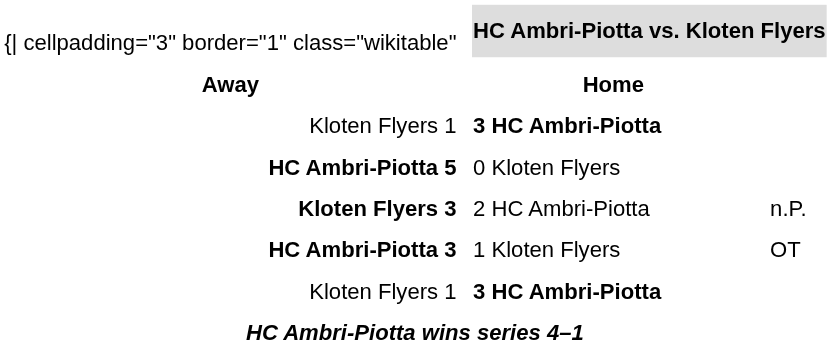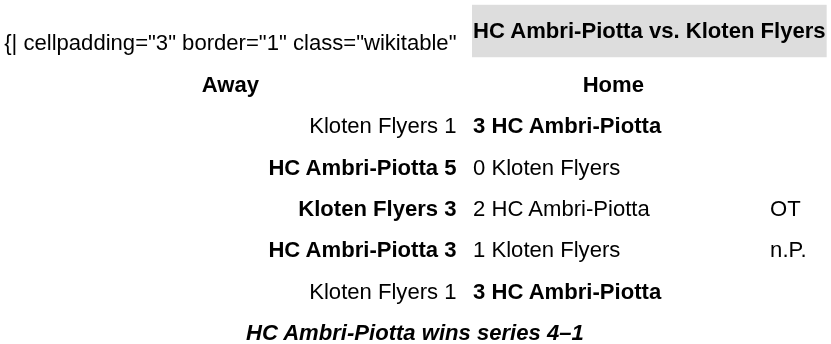(788, 208) n.P. -> (785, 208) OT
(785, 250) OT -> (788, 250) n.P.
